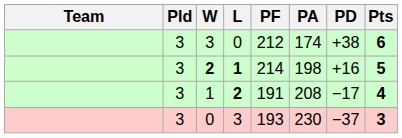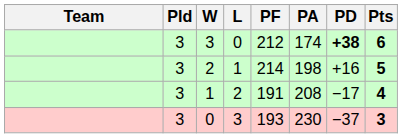(346, 42) normal -> (346, 42) bold
(210, 68) bold -> (210, 68) normal
(238, 68) bold -> (238, 68) normal
(238, 94) bold -> (238, 94) normal
